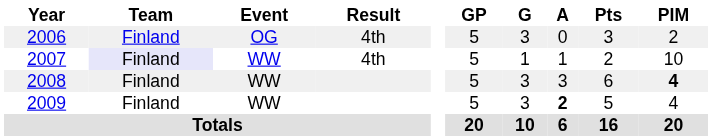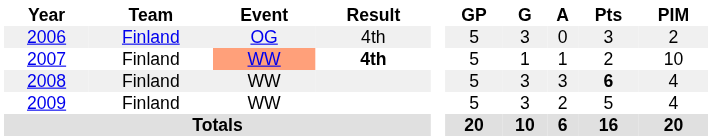(151, 58) lavender background -> (151, 58) no background
(264, 58) no background -> (264, 58) lightsalmon background
(373, 58) normal -> (373, 58) bold
(609, 80) normal -> (609, 80) bold
(673, 80) bold -> (673, 80) normal
(563, 102) bold -> (563, 102) normal
